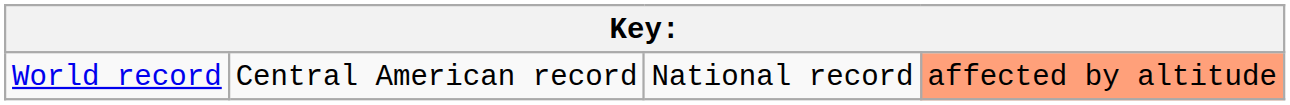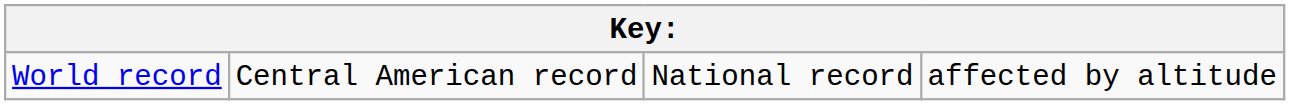(1102, 76) lightsalmon background -> (1102, 76) no background
